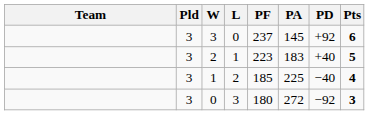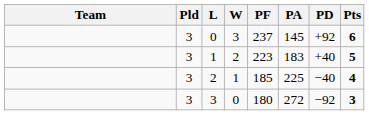columns swapped: (213, 15) <-> (236, 15)
